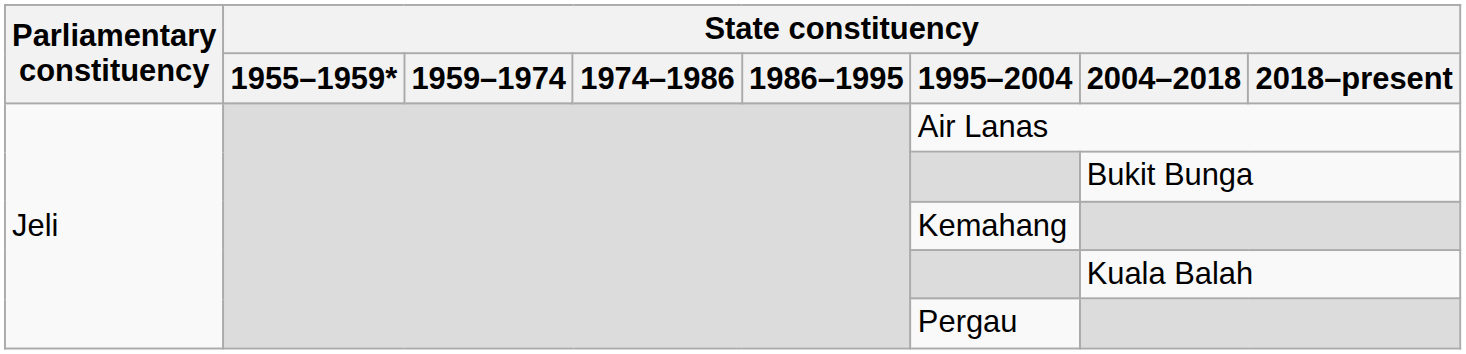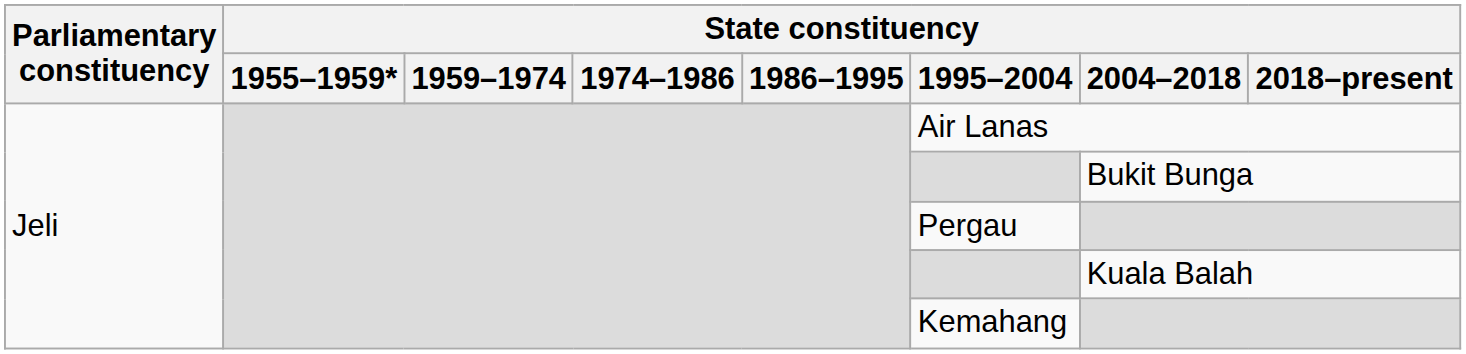(993, 224) Kemahang -> (968, 224) Pergau
(968, 322) Pergau -> (993, 322) Kemahang
